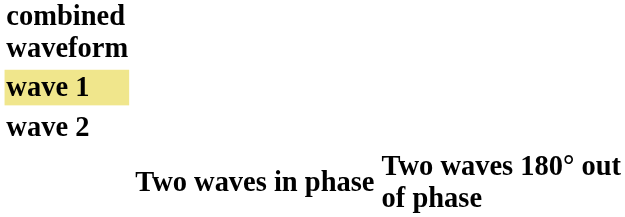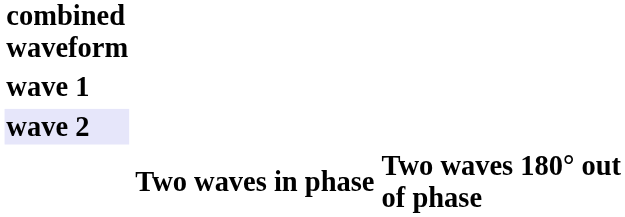(48, 87) khaki background -> (48, 87) no background
(48, 126) no background -> (48, 126) lavender background
